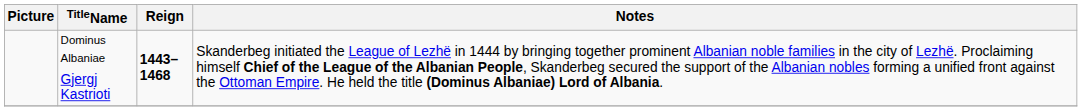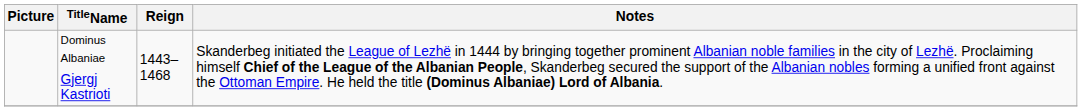(159, 67) bold -> (159, 67) normal
